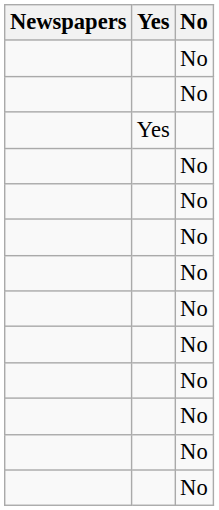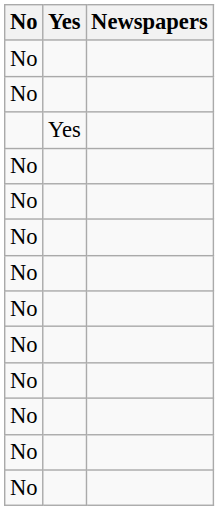columns swapped: (68, 22) <-> (194, 22)
